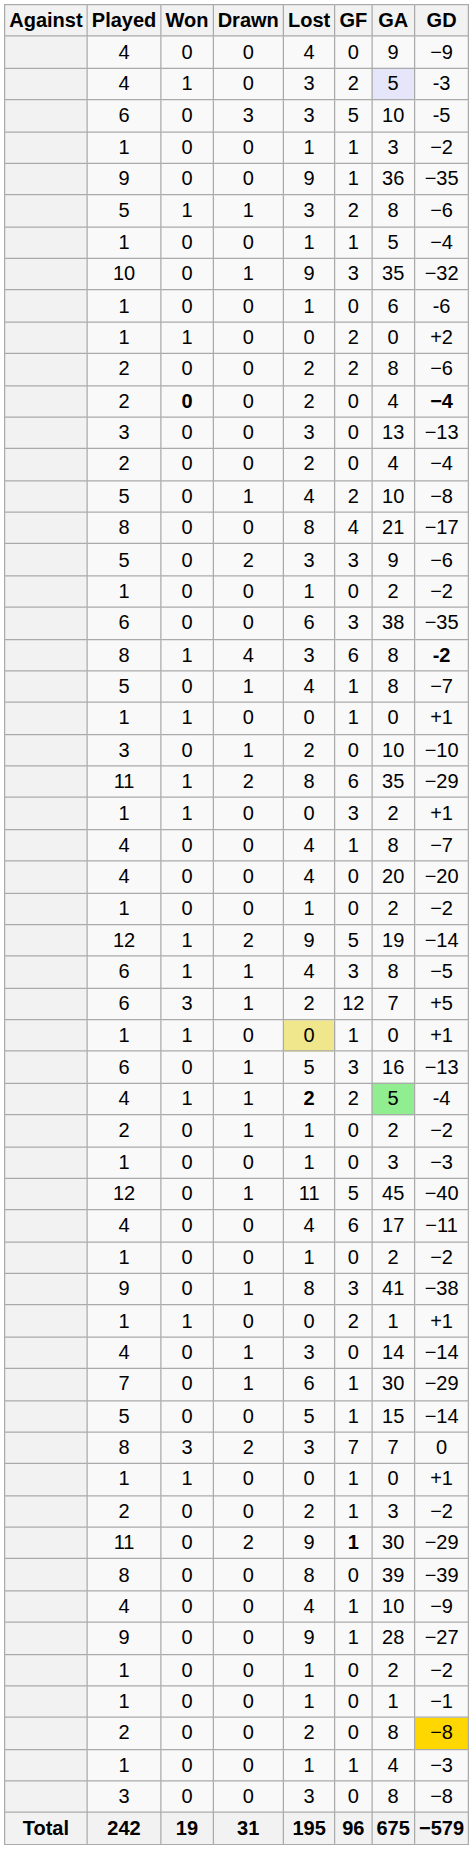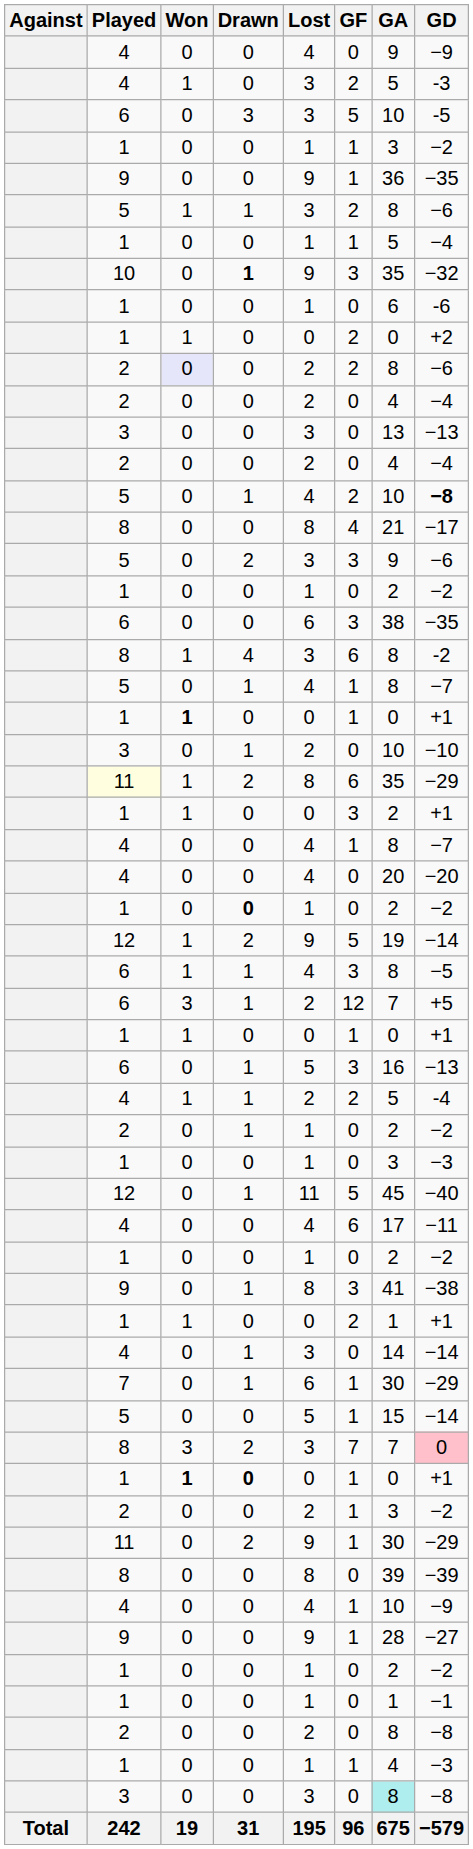(393, 83) lavender background -> (393, 83) no background
(248, 274) normal -> (248, 274) bold
(187, 369) no background -> (187, 369) lavender background
(187, 400) bold -> (187, 400) normal
(442, 400) bold -> (442, 400) normal
(442, 496) normal -> (442, 496) bold
(442, 654) bold -> (442, 654) normal
(187, 718) normal -> (187, 718) bold
(124, 781) no background -> (124, 781) lightyellow background
(248, 908) normal -> (248, 908) bold
(309, 1035) khaki background -> (309, 1035) no background
(309, 1098) bold -> (309, 1098) normal
(393, 1098) lightgreen background -> (393, 1098) no background
(442, 1447) no background -> (442, 1447) pink background
(187, 1479) normal -> (187, 1479) bold
(248, 1479) normal -> (248, 1479) bold
(353, 1542) bold -> (353, 1542) normal
(442, 1733) gold background -> (442, 1733) no background
(393, 1796) no background -> (393, 1796) paleturquoise background
